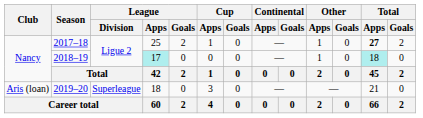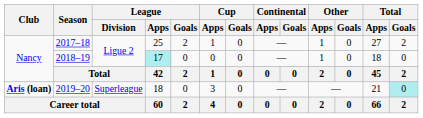(374, 43) bold -> (376, 43) normal
(374, 58) paleturquoise background -> (376, 58) no background
(28, 89) normal -> (29, 89) bold
(401, 89) no background -> (404, 89) paleturquoise background
